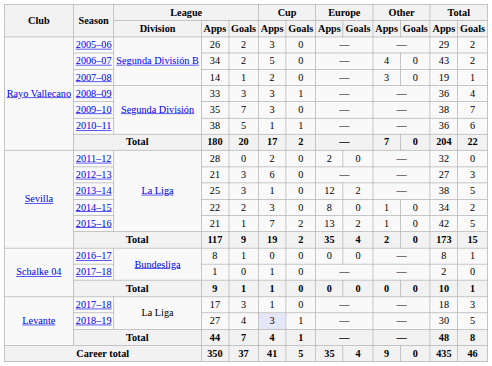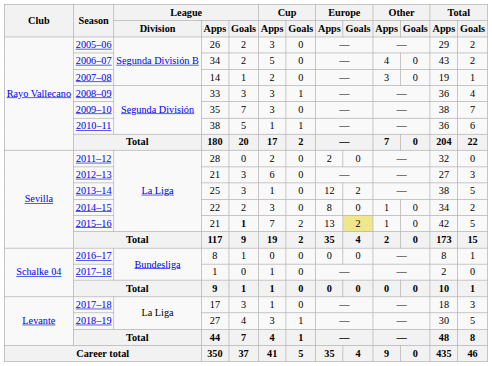(244, 223) normal -> (244, 223) bold
(358, 223) no background -> (358, 223) khaki background
(272, 321) lavender background -> (272, 321) no background
